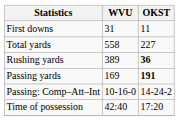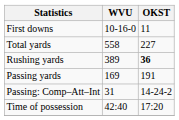(110, 29) 31 -> (120, 29) 10-16-0
(148, 76) bold -> (148, 76) normal
(120, 91) 10-16-0 -> (110, 91) 31
